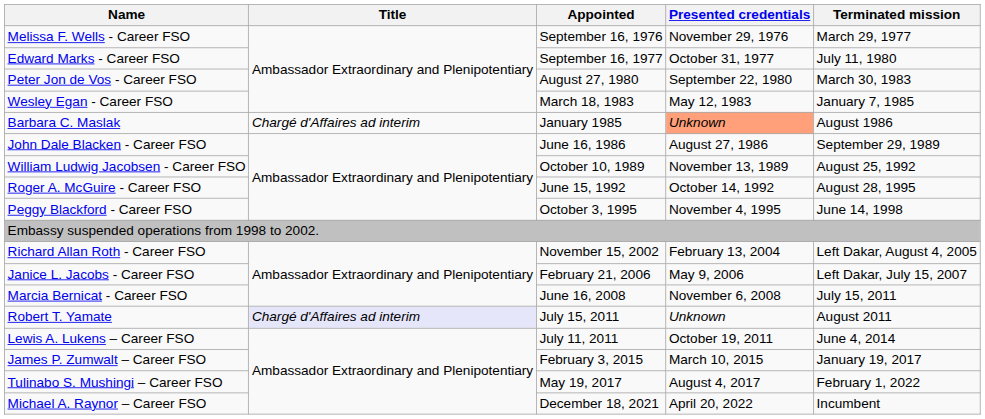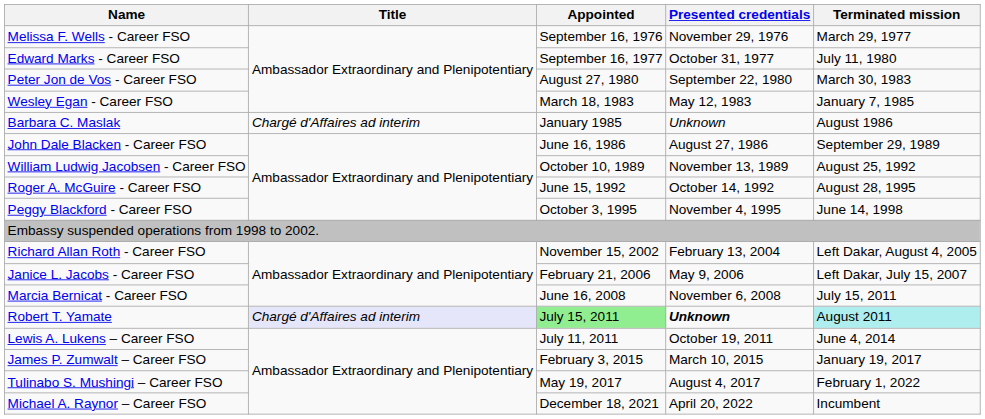(697, 123) lightsalmon background -> (697, 123) no background
(579, 317) no background -> (579, 317) lightgreen background
(697, 317) normal -> (700, 317) bold
(854, 317) no background -> (854, 317) paleturquoise background
